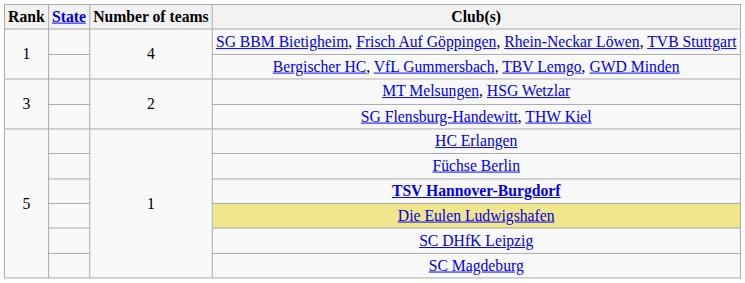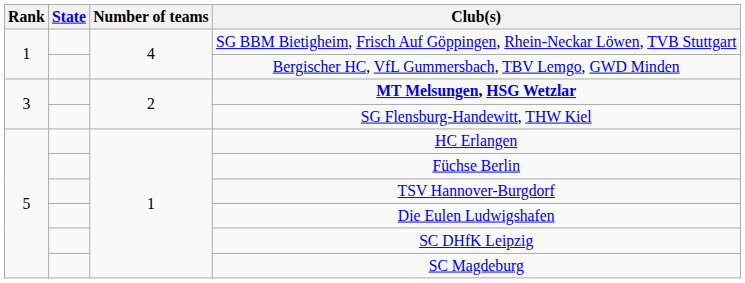(476, 91) normal -> (476, 91) bold
(476, 191) bold -> (476, 191) normal
(476, 215) khaki background -> (476, 215) no background
